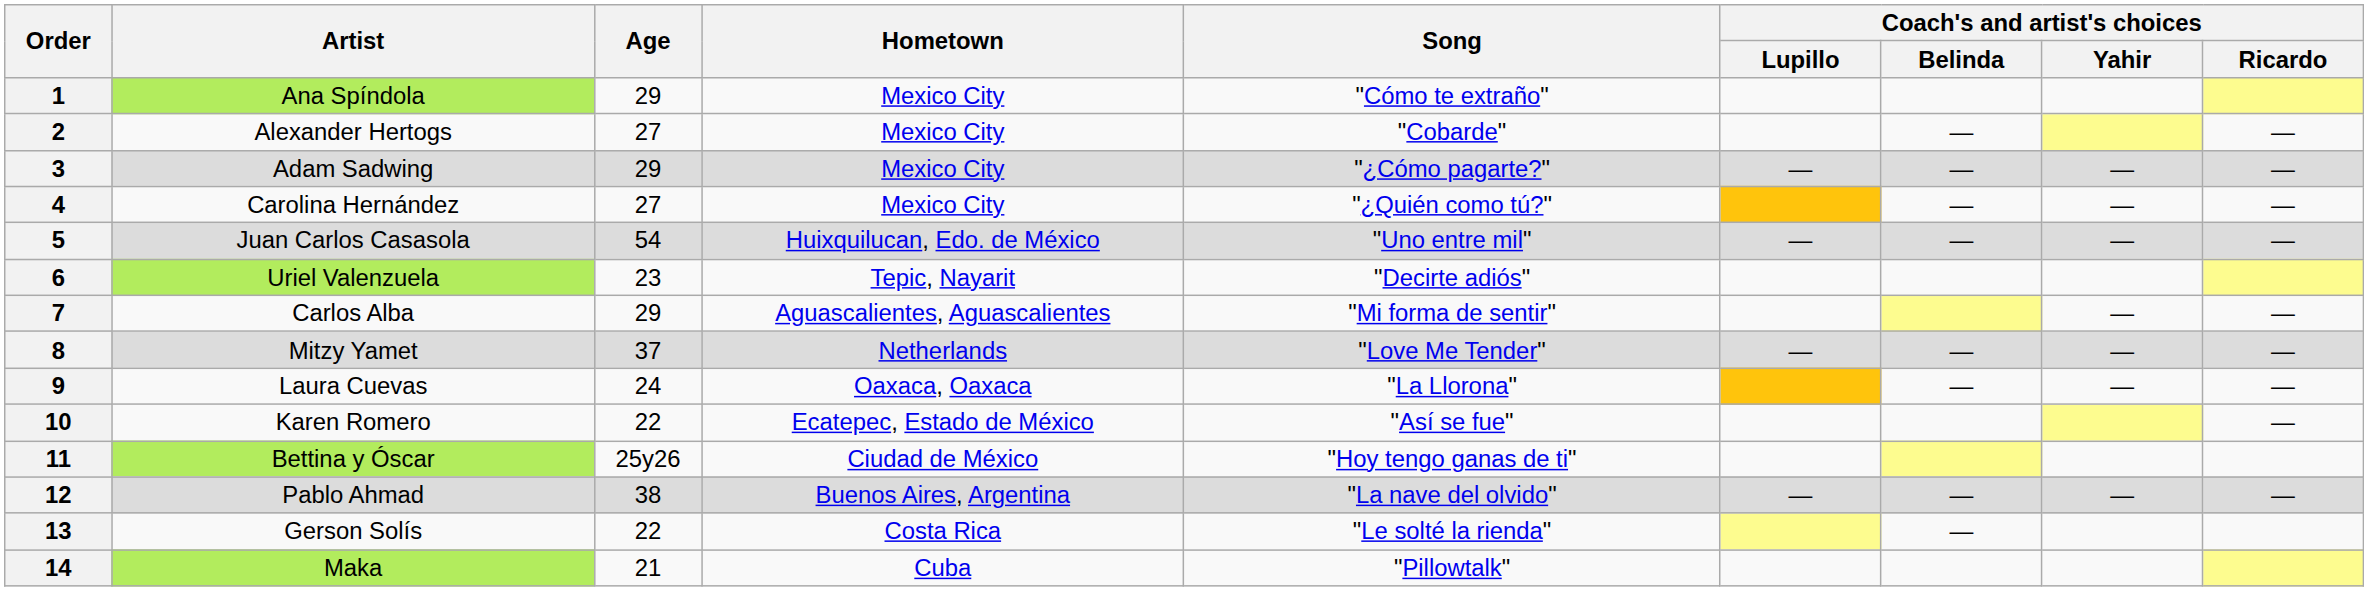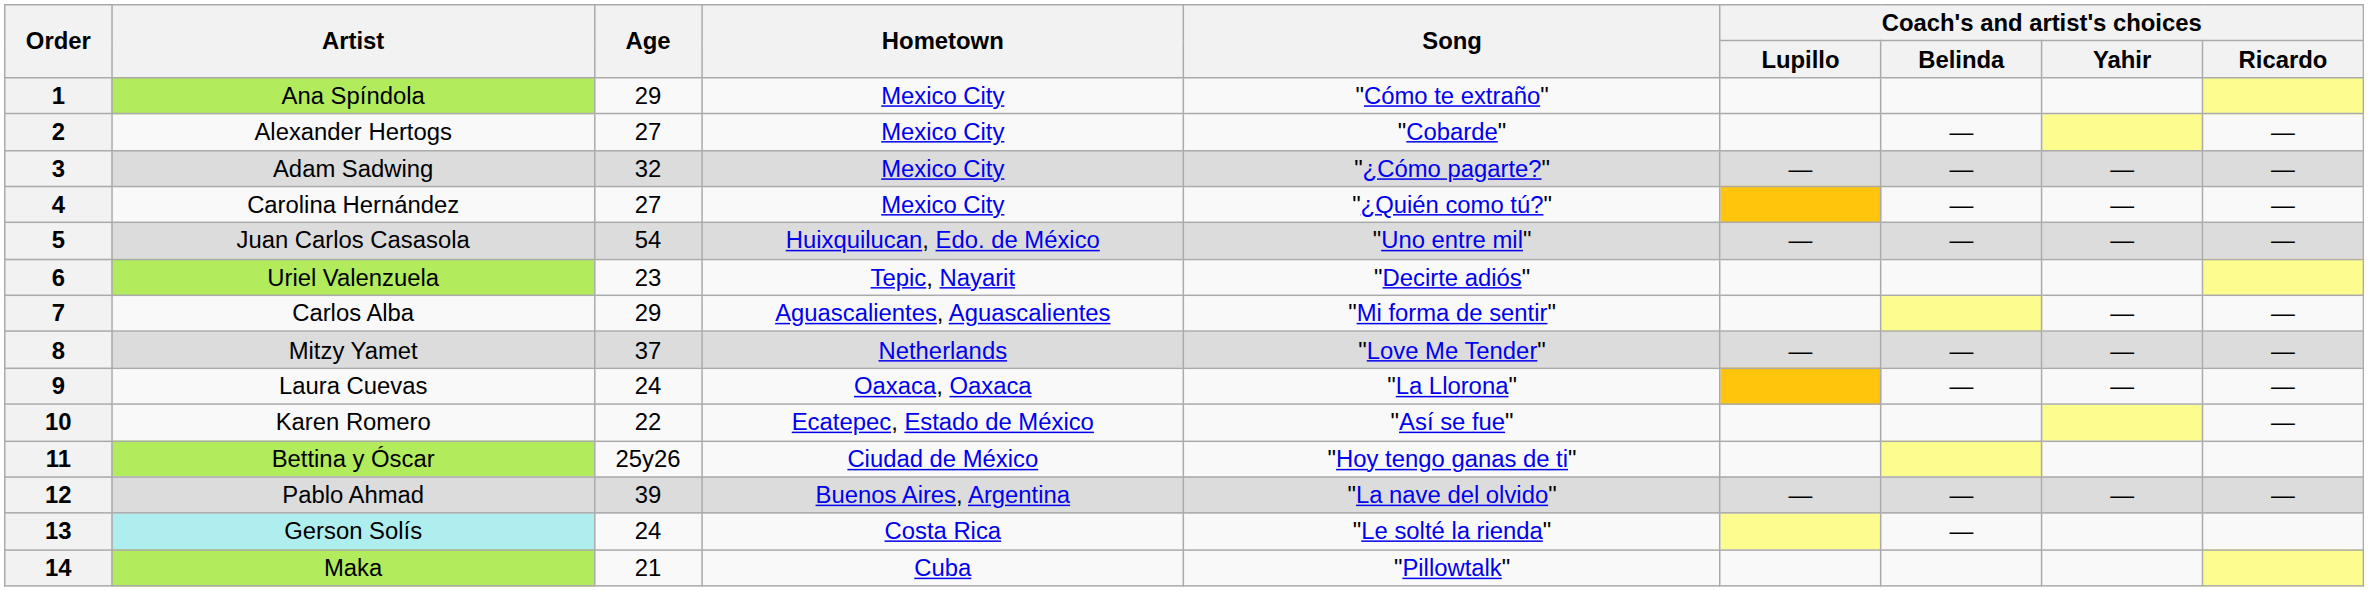(648, 168) 29 -> (648, 168) 32
(648, 495) 38 -> (648, 495) 39
(353, 531) no background -> (353, 531) paleturquoise background
(648, 531) 22 -> (648, 531) 24
